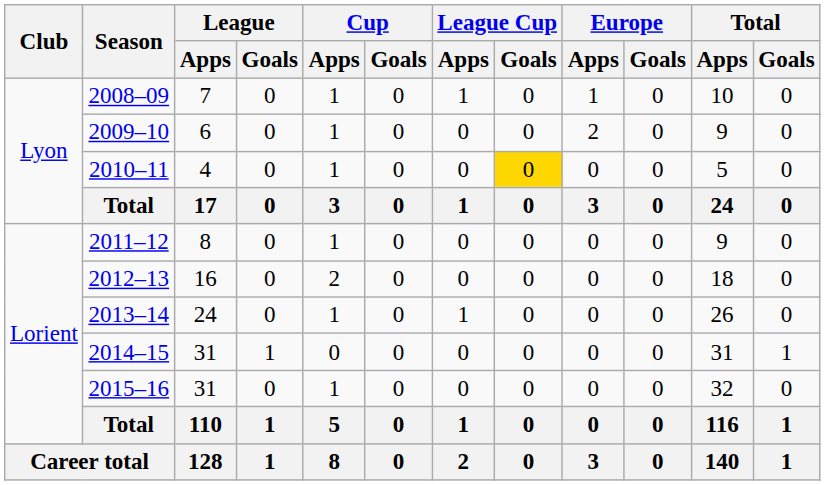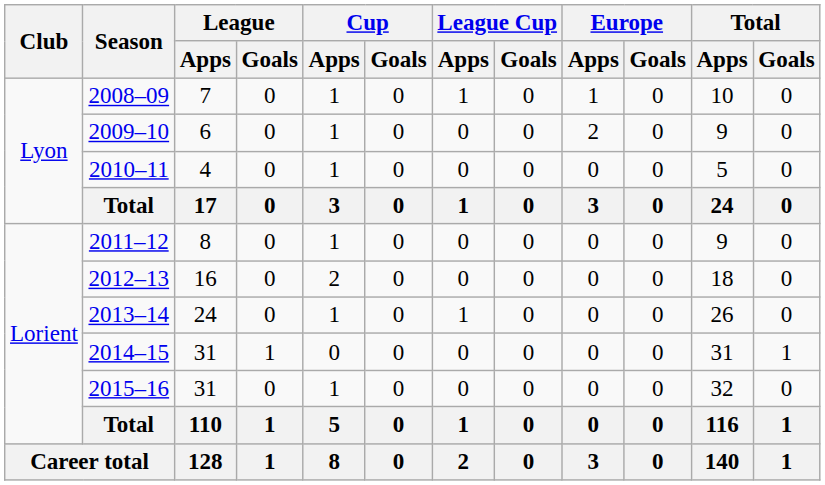(528, 168) gold background -> (528, 168) no background
